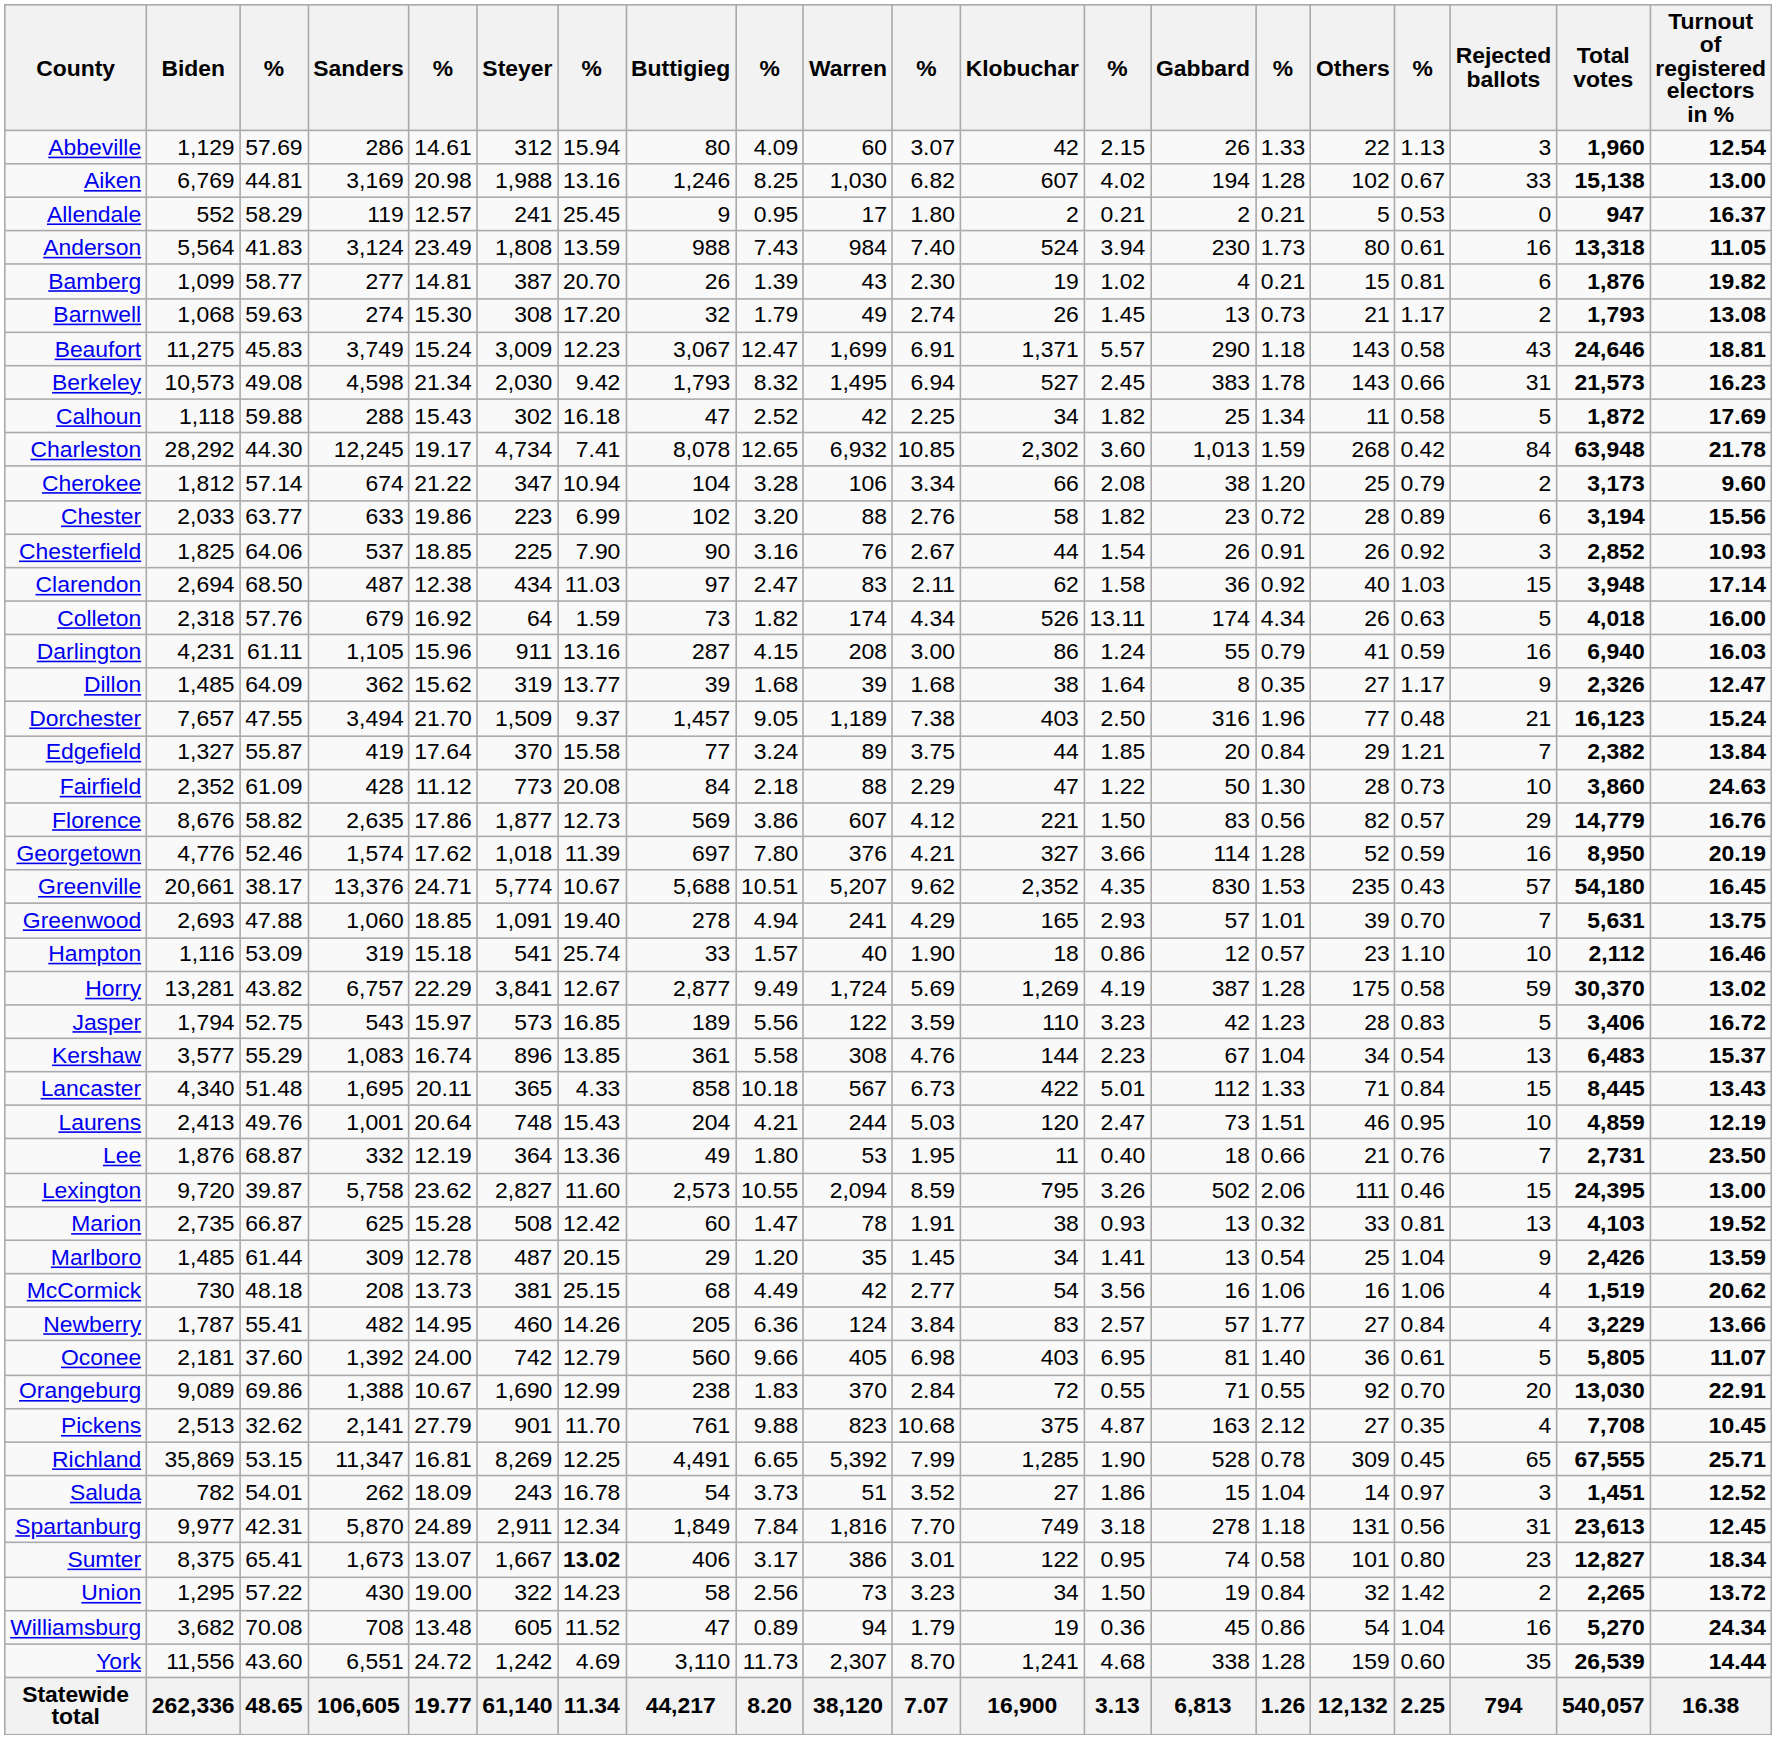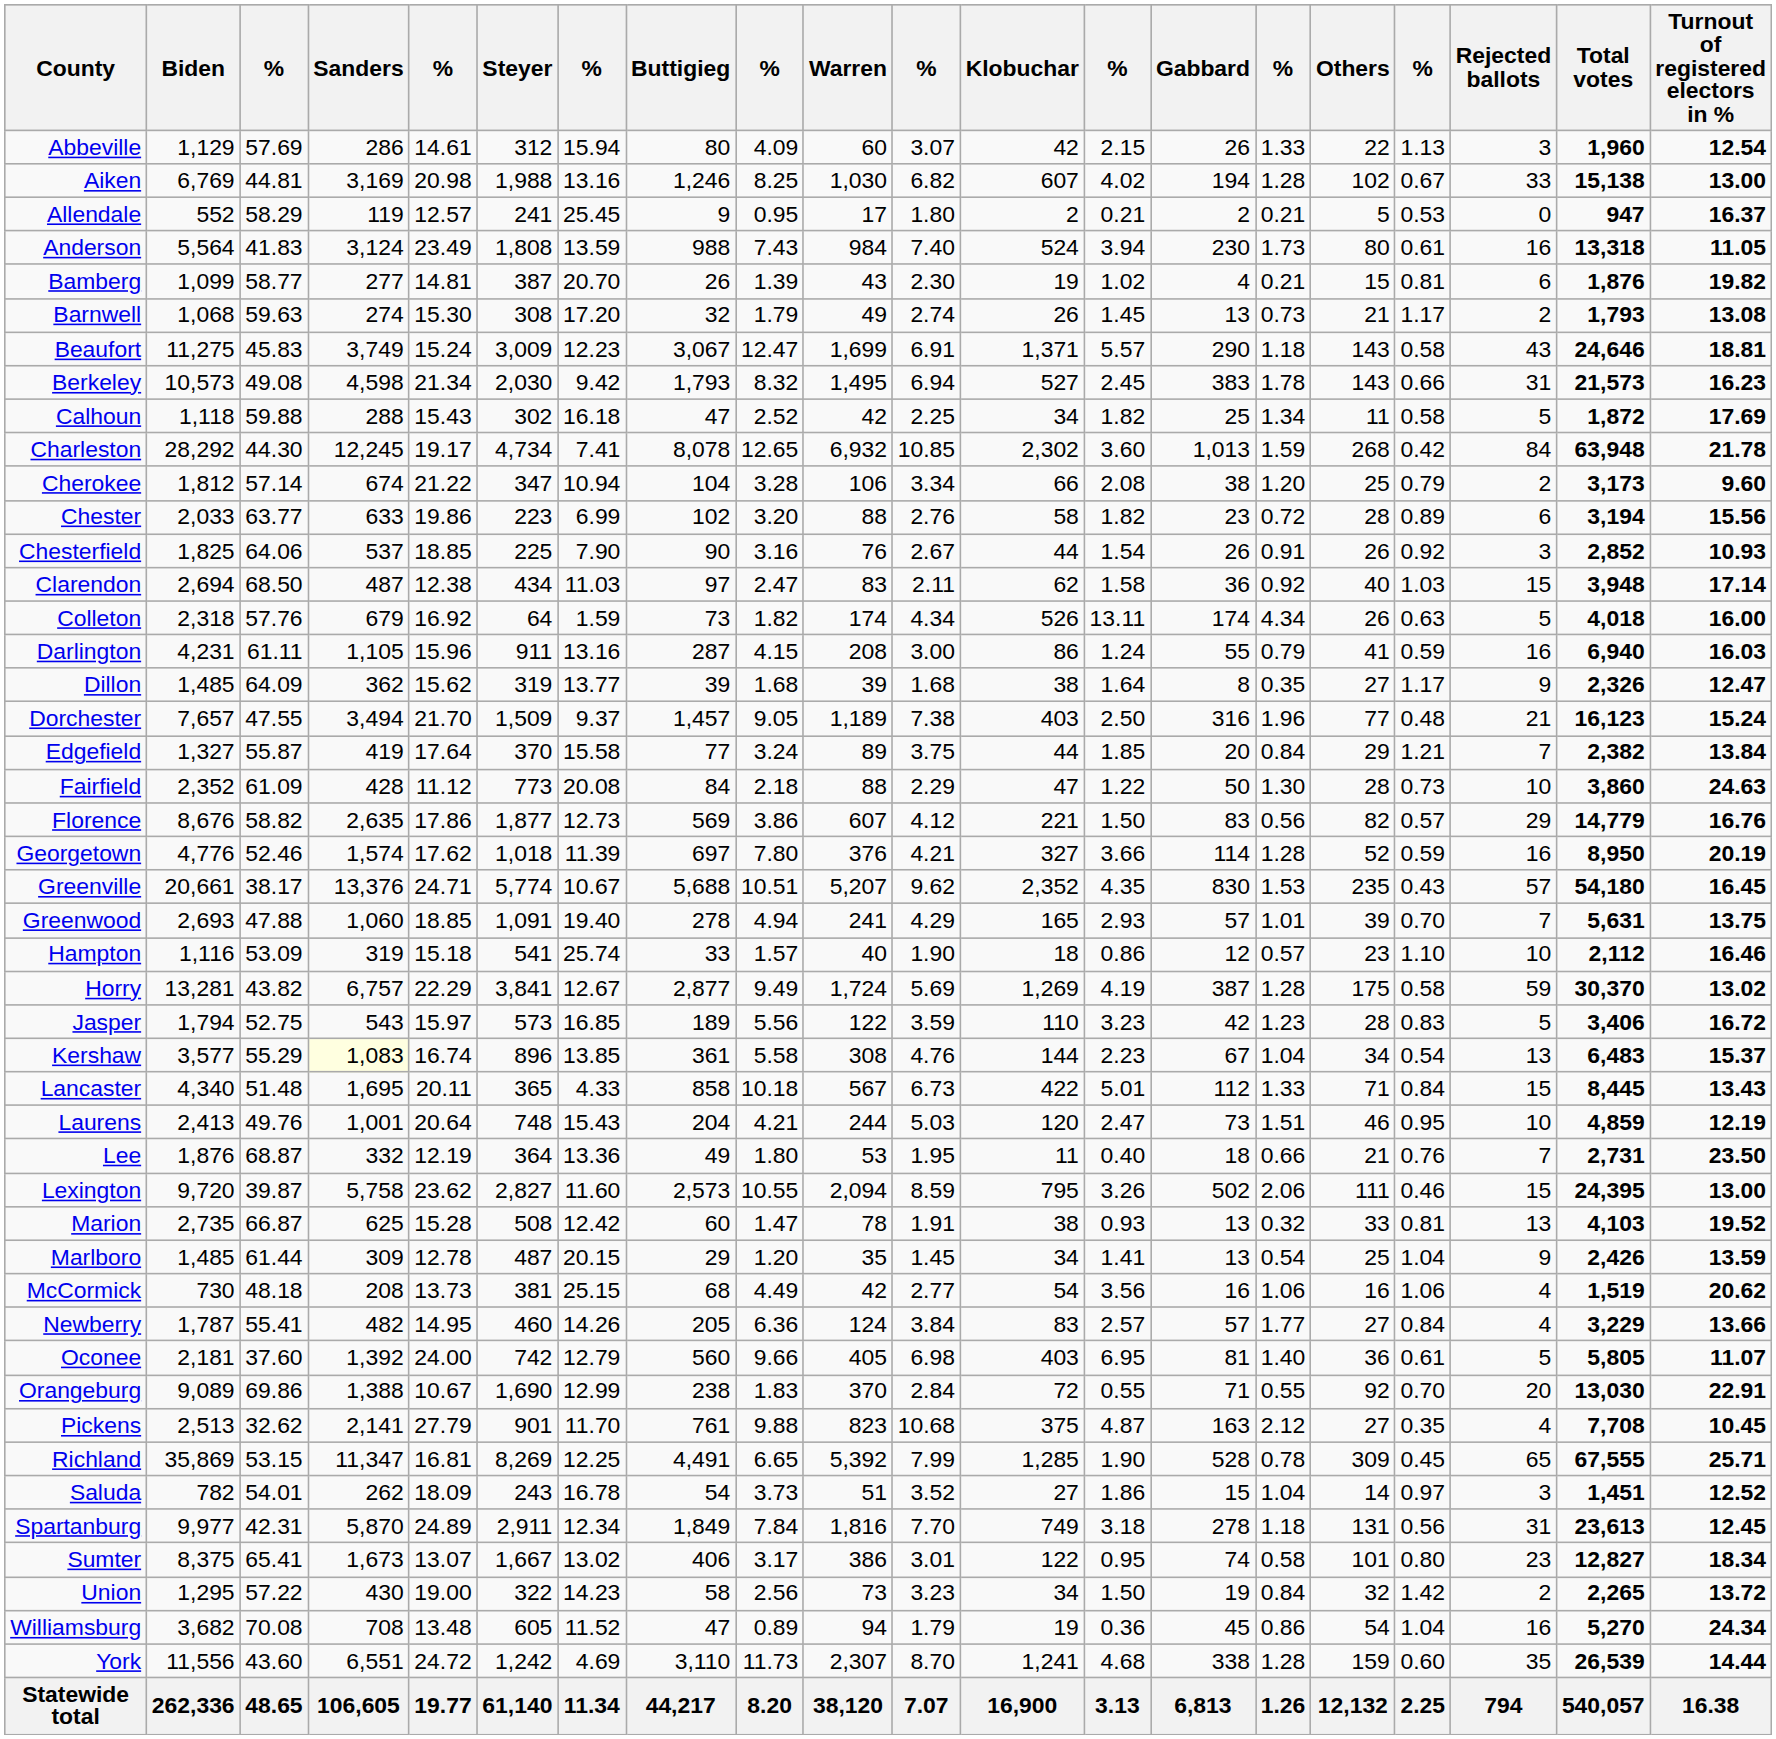(375, 1055) no background -> (375, 1055) lightyellow background
(592, 1560) bold -> (592, 1560) normal
